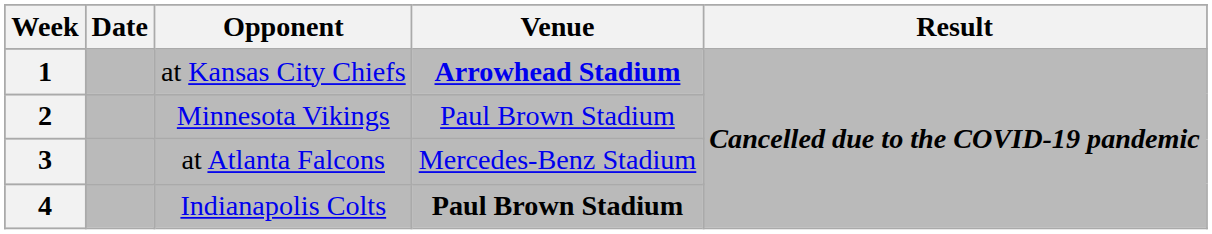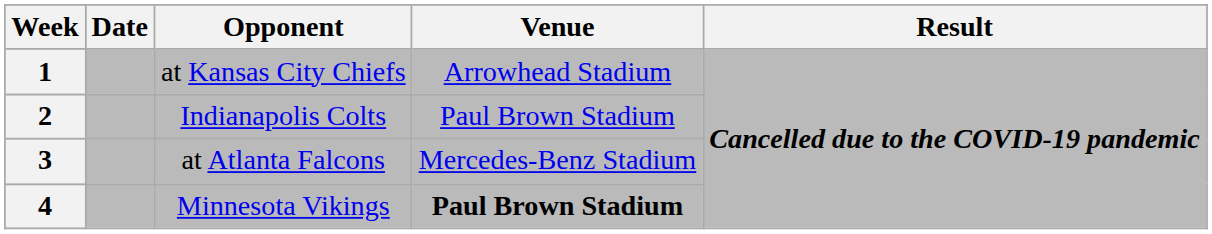(557, 71) bold -> (557, 71) normal
(283, 116) Minnesota Vikings -> (283, 116) Indianapolis Colts
(283, 205) Indianapolis Colts -> (283, 205) Minnesota Vikings
